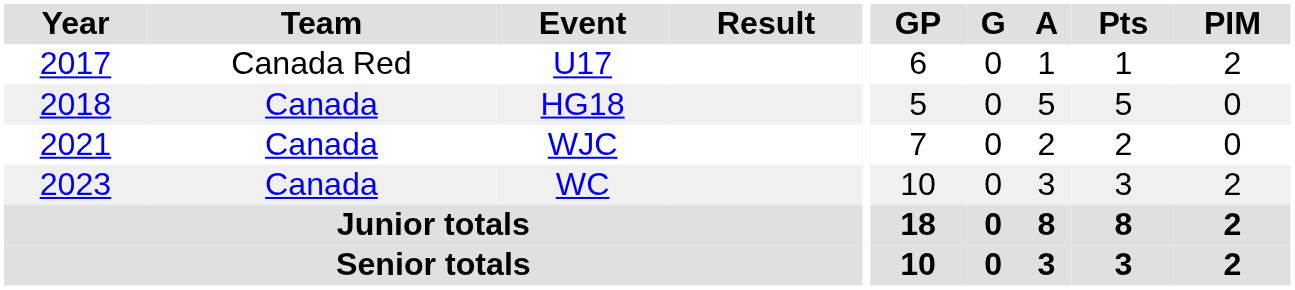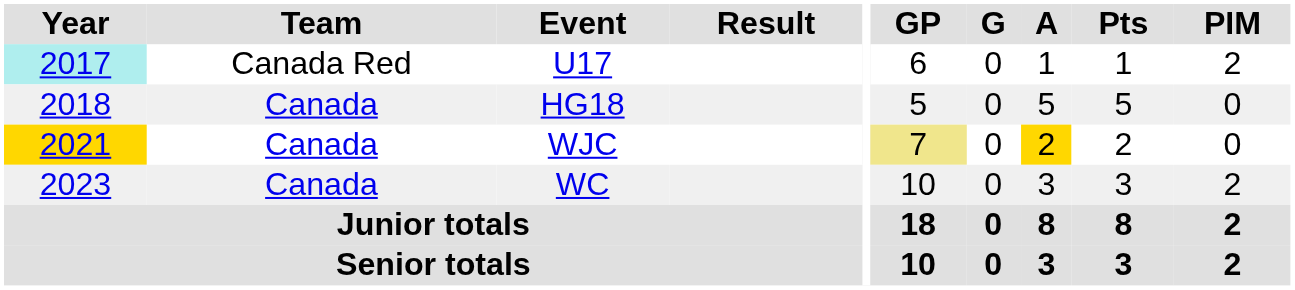(75, 63) no background -> (75, 63) paleturquoise background
(75, 144) no background -> (75, 144) gold background
(918, 144) no background -> (918, 144) khaki background
(1046, 144) no background -> (1046, 144) gold background
